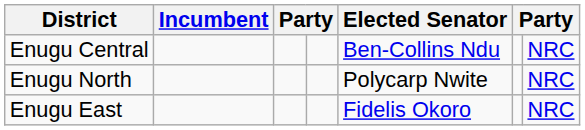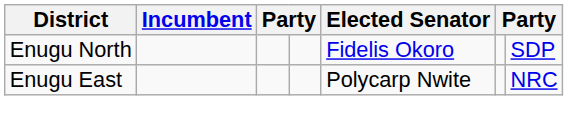- row: (79, 49)
(416, 79) Polycarp Nwite -> (390, 49) Fidelis Okoro
(551, 79) NRC -> (533, 49) SDP
(407, 110) Fidelis Okoro -> (399, 79) Polycarp Nwite
